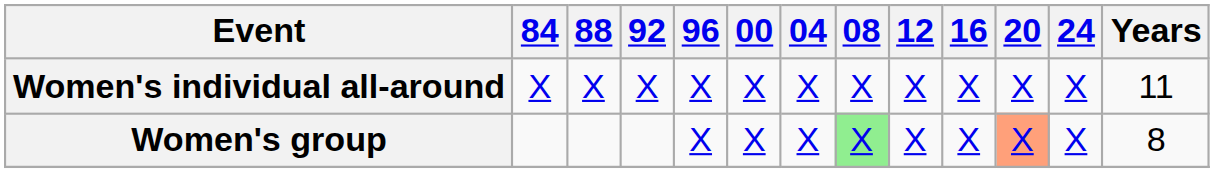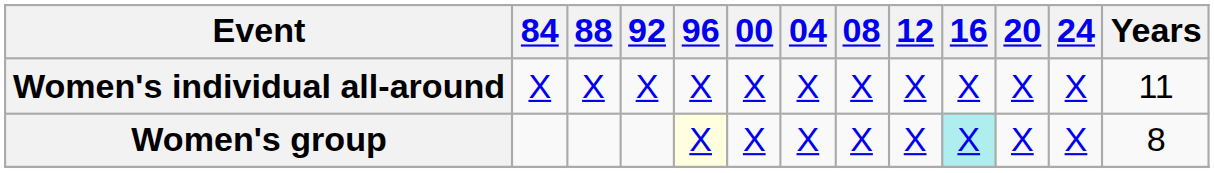(701, 139) no background -> (701, 139) lightyellow background
(862, 139) lightgreen background -> (862, 139) no background
(969, 139) no background -> (969, 139) paleturquoise background
(1022, 139) lightsalmon background -> (1022, 139) no background
